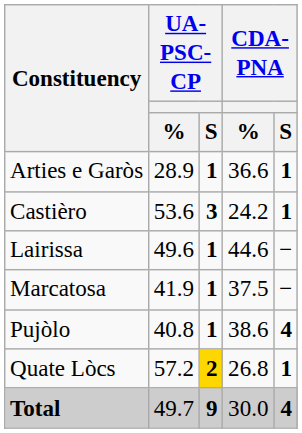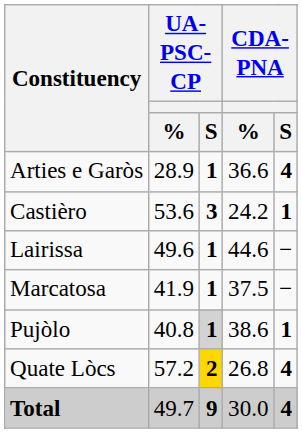(286, 171) 1 -> (286, 171) 4
(212, 328) no background -> (212, 328) lightgrey background
(286, 328) 4 -> (286, 328) 1
(286, 368) 1 -> (286, 368) 4
